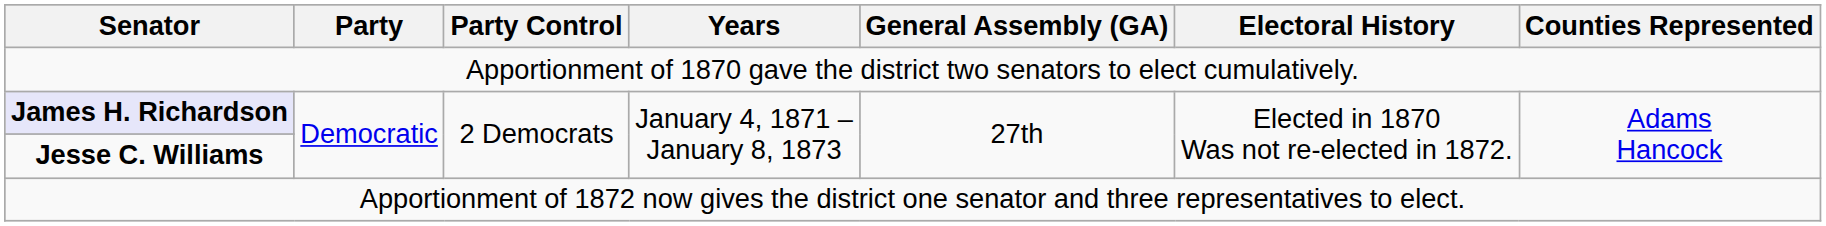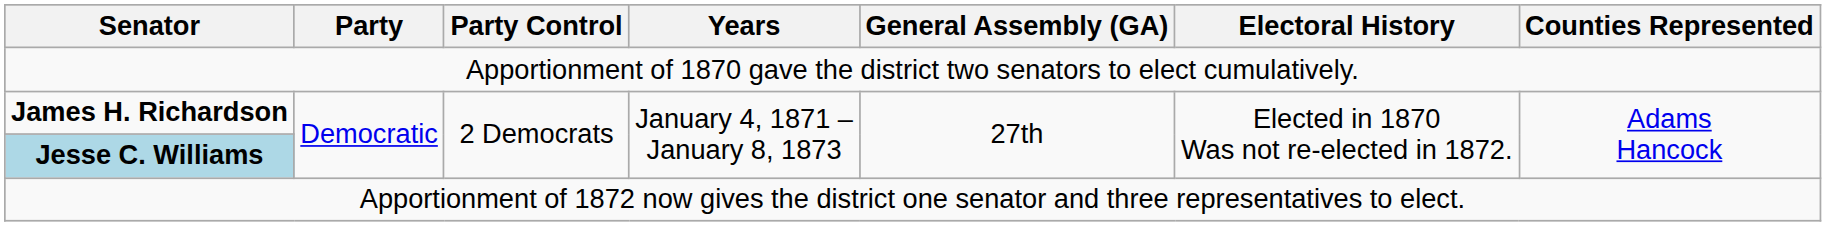(149, 112) lavender background -> (149, 112) no background
(149, 155) no background -> (149, 155) lightblue background
